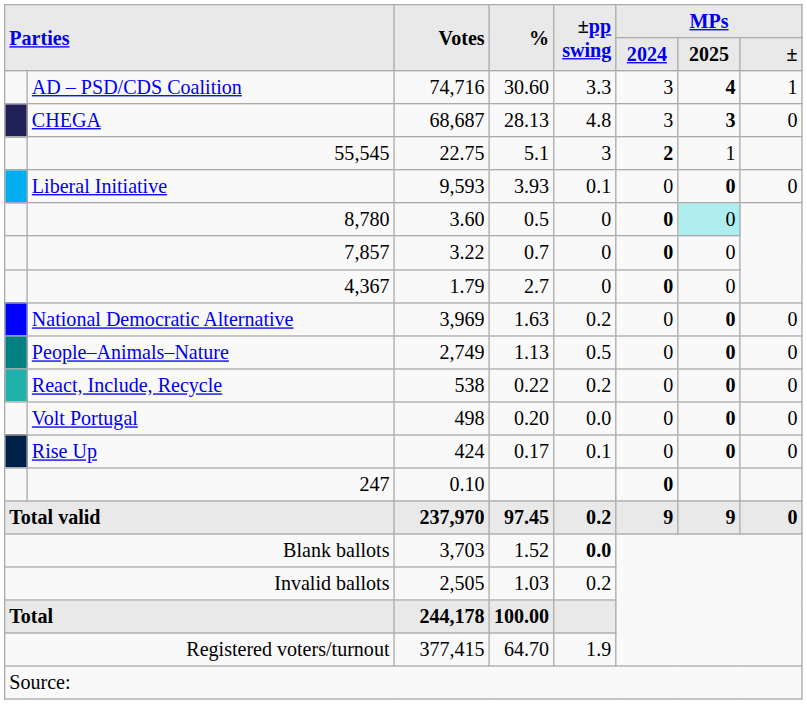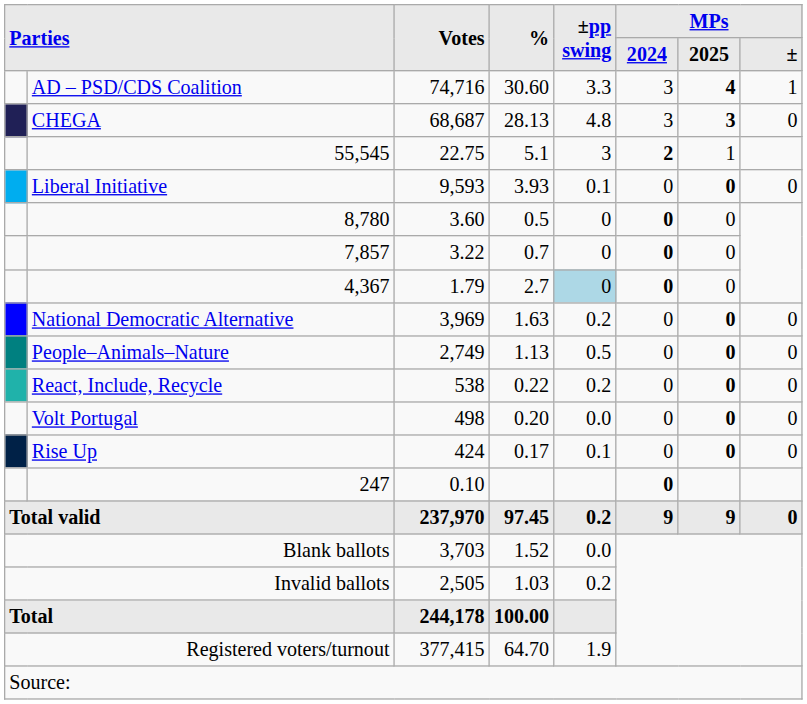(730, 219) paleturquoise background -> (730, 219) no background
(606, 285) no background -> (606, 285) lightblue background
(599, 550) bold -> (599, 550) normal
